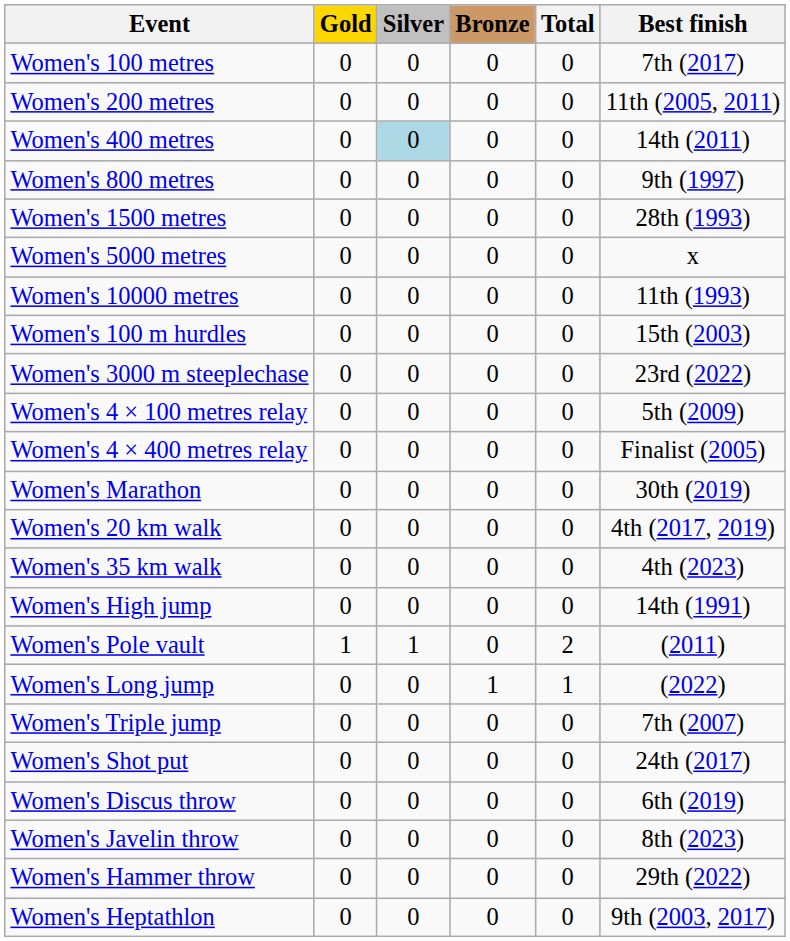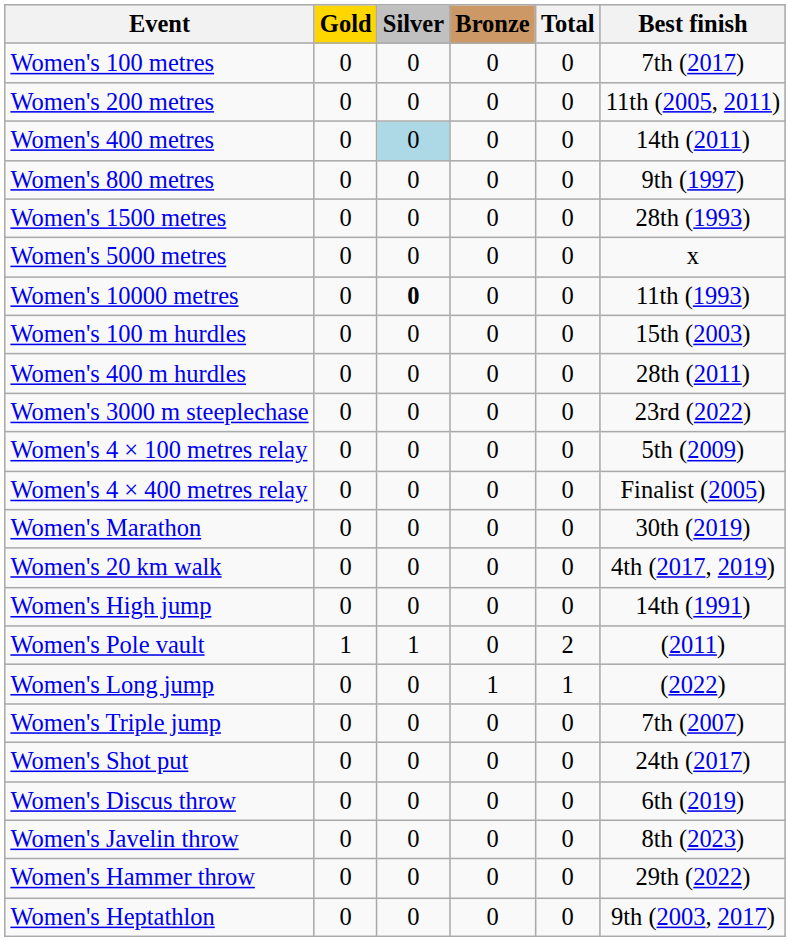(413, 295) normal -> (413, 295) bold
+ row: (128, 373)
- row: (116, 567)
